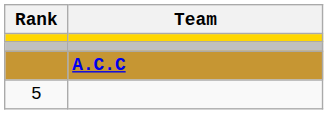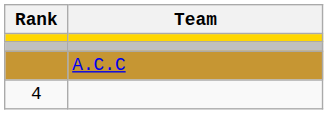(99, 65) bold -> (99, 65) normal
(36, 94) 5 -> (36, 94) 4
